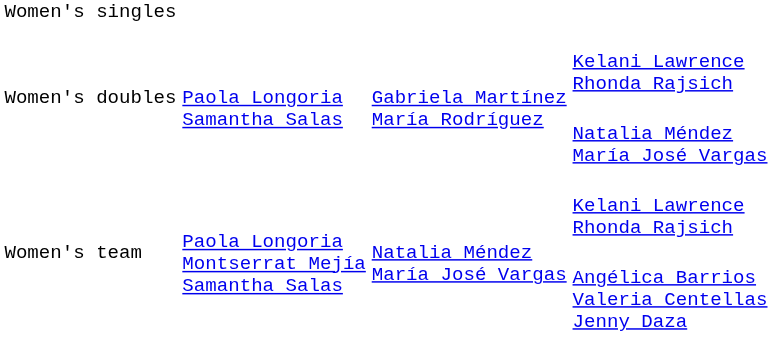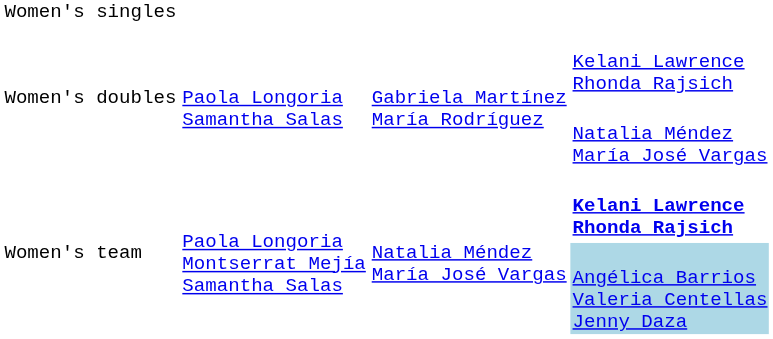(659, 217) normal -> (659, 217) bold
(670, 300) no background -> (670, 300) lightblue background
